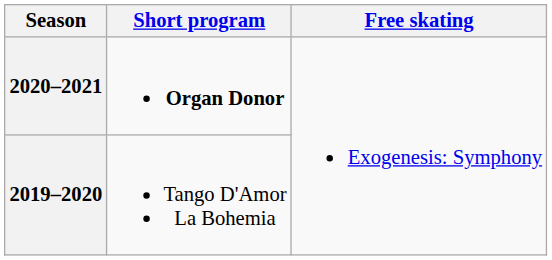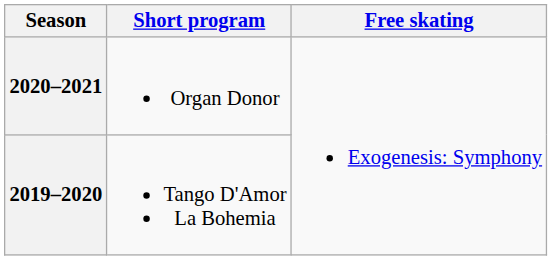(199, 98) bold -> (199, 98) normal
